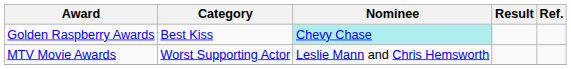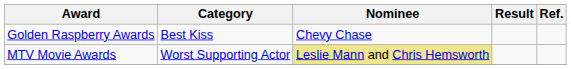(334, 34) paleturquoise background -> (334, 34) no background
(393, 54) no background -> (393, 54) khaki background
